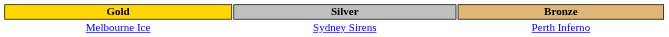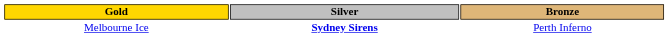(345, 27) normal -> (345, 27) bold
